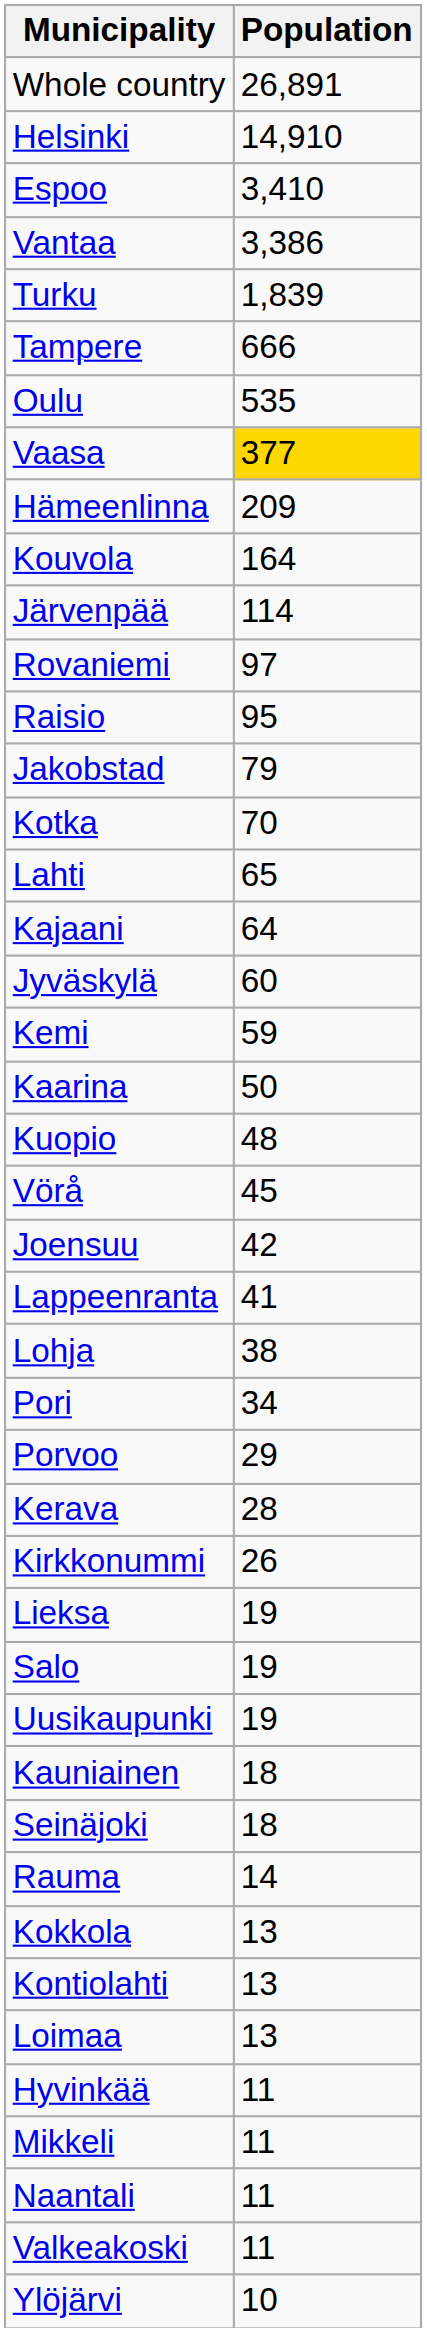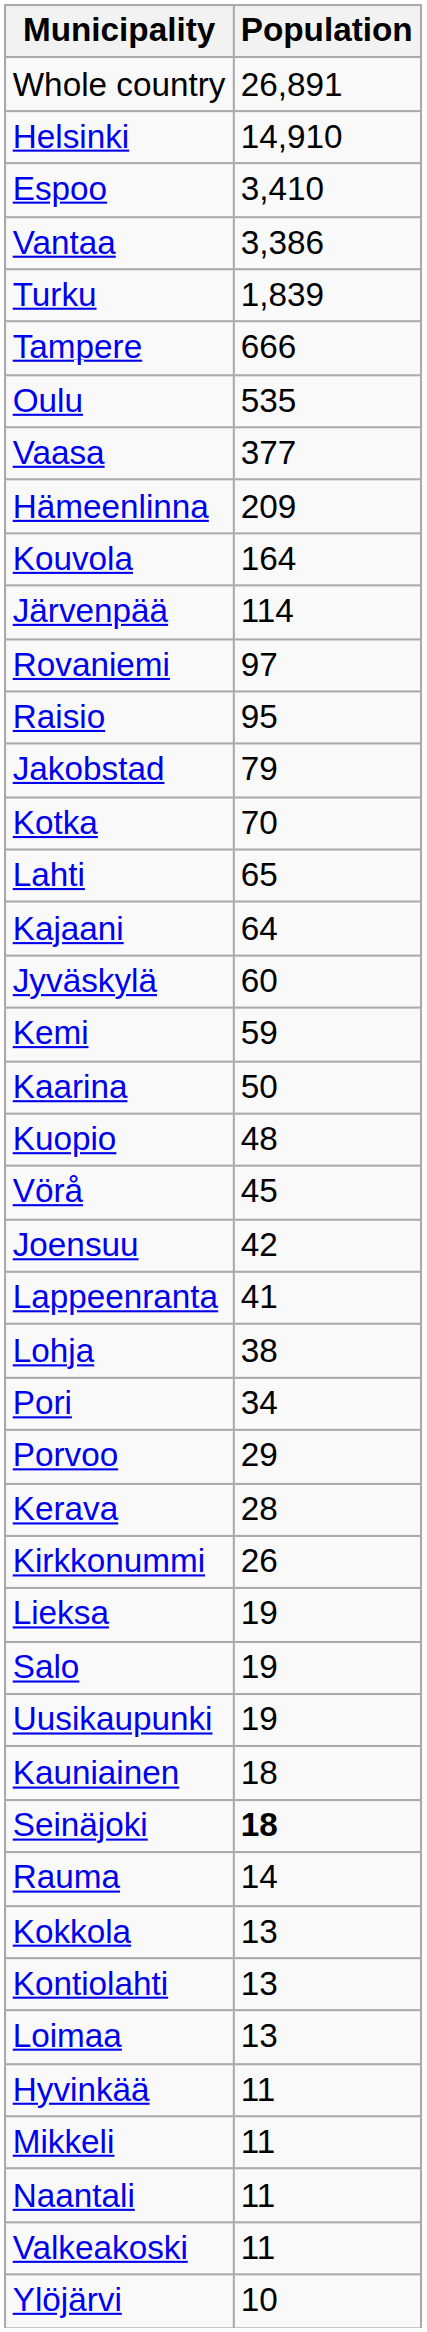(269, 453) gold background -> (269, 453) no background
(259, 1825) normal -> (259, 1825) bold
